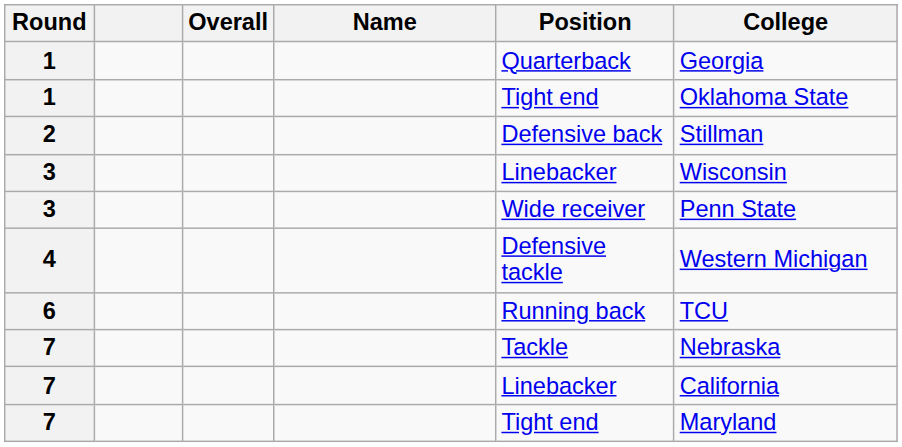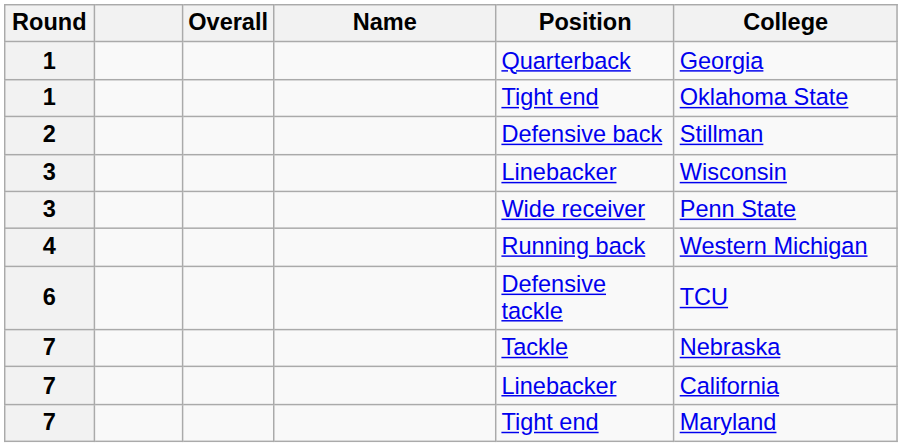(554, 260) Defensive tackle -> (573, 246) Running back
(573, 310) Running back -> (554, 297) Defensive tackle
